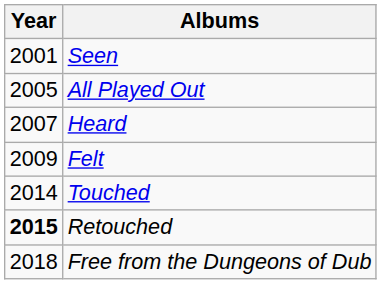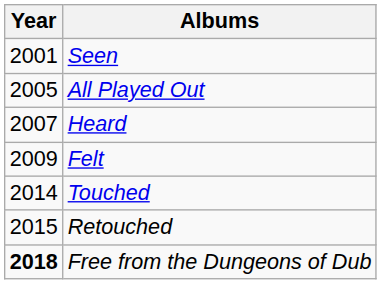(34, 227) bold -> (34, 227) normal
(34, 261) normal -> (34, 261) bold
